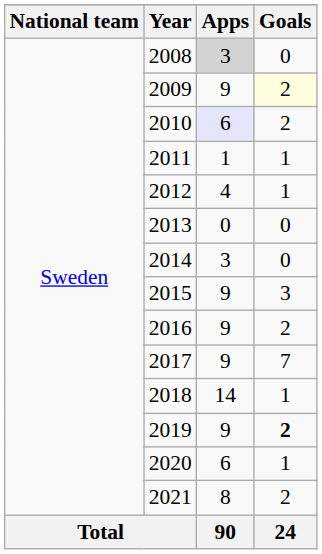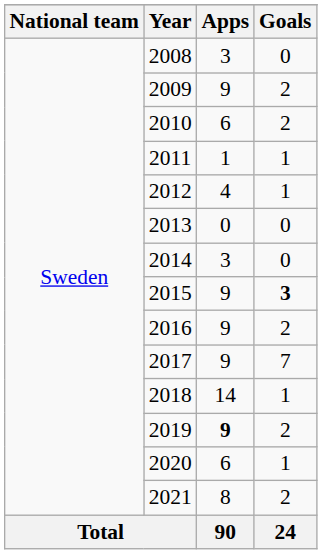(225, 55) lightgrey background -> (225, 55) no background
(285, 89) lightyellow background -> (285, 89) no background
(225, 123) lavender background -> (225, 123) no background
(285, 293) normal -> (285, 293) bold
(225, 429) normal -> (225, 429) bold
(285, 429) bold -> (285, 429) normal
